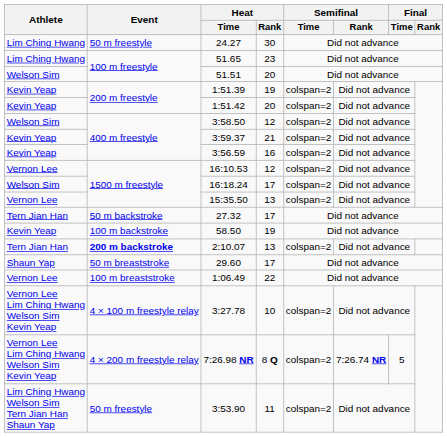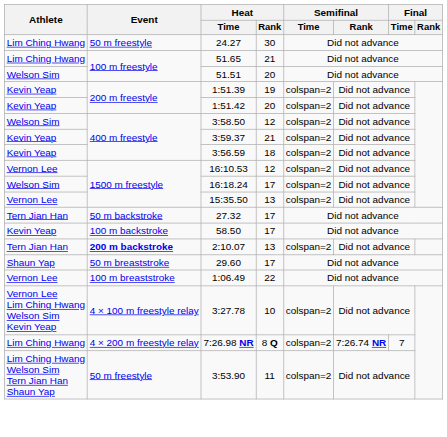(270, 59) 23 -> (270, 59) 21
(270, 153) 16 -> (270, 153) 18
(270, 231) 19 -> (270, 231) 17
(46, 360) Vernon Lee Lim Ching Hwang Welson Sim Kevin Yeap -> (46, 343) Lim Ching Hwang
(402, 360) 5 -> (402, 343) 7
